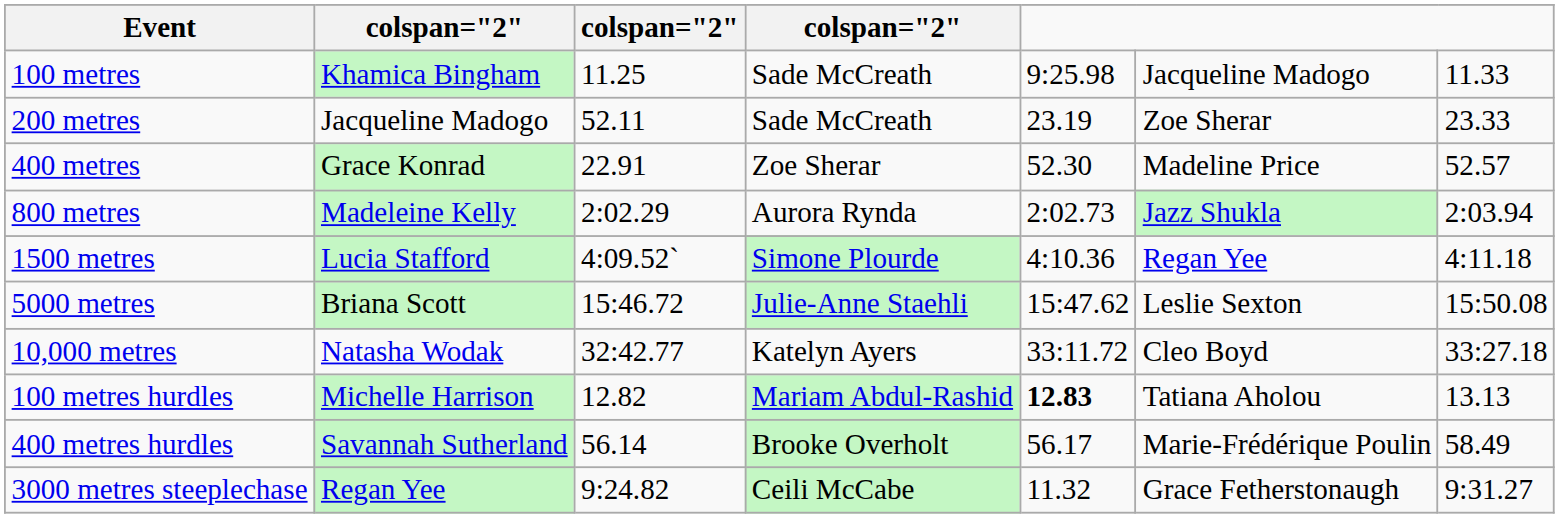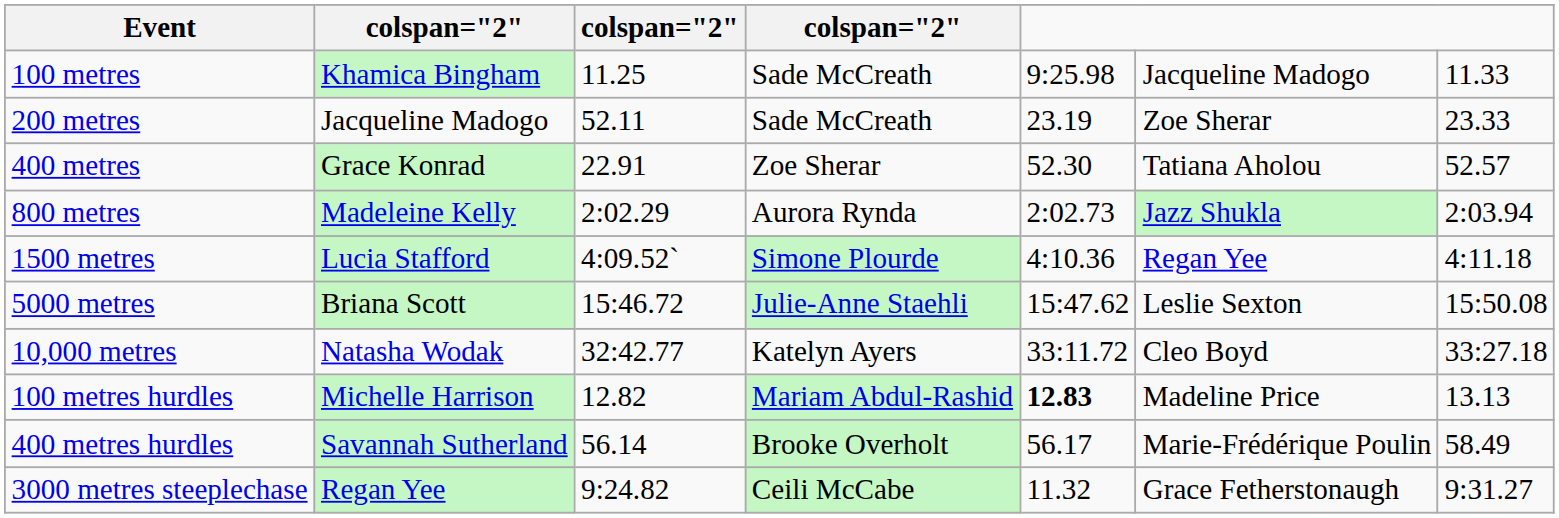(1231, 166) Madeline Price -> (1232, 166) Tatiana Aholou
(1232, 397) Tatiana Aholou -> (1231, 397) Madeline Price
